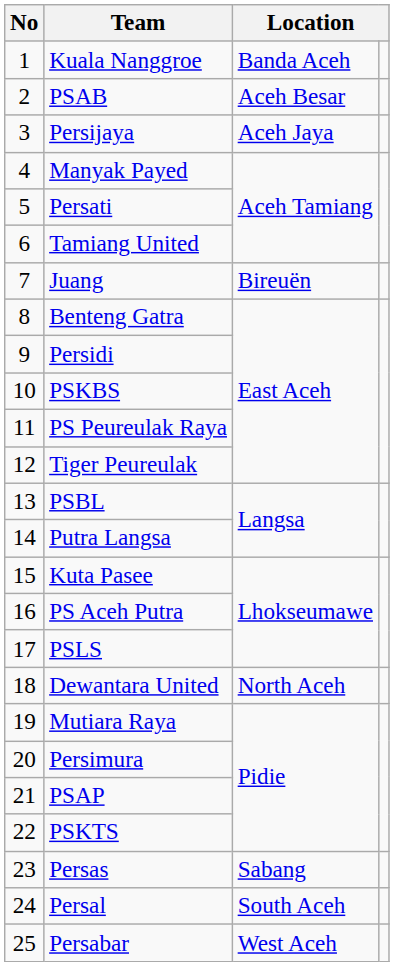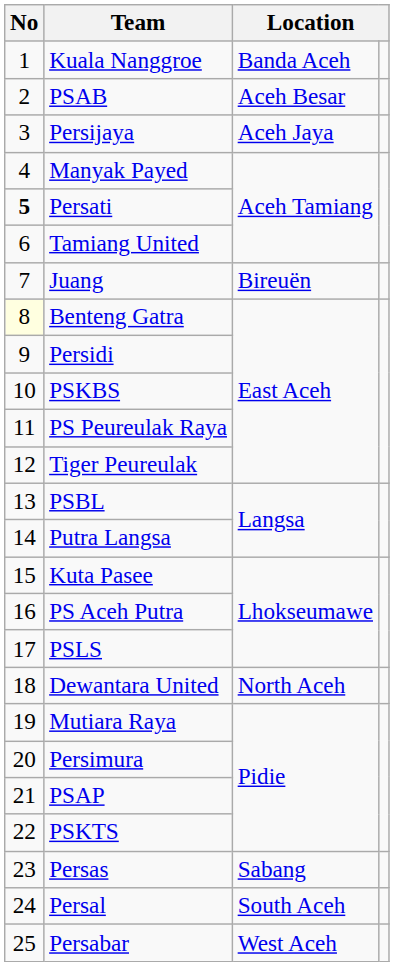(24, 206) normal -> (24, 206) bold
(24, 317) no background -> (24, 317) lightyellow background
